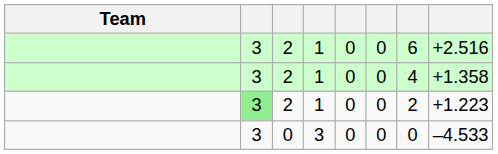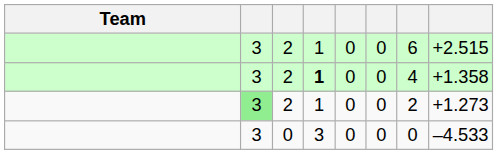(461, 47) +2.516 -> (461, 47) +2.515
(319, 76) normal -> (319, 76) bold
(461, 105) +1.223 -> (461, 105) +1.273
